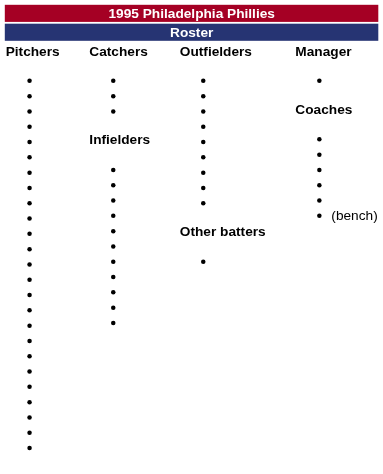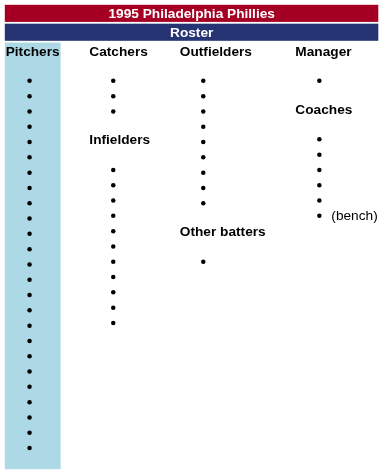(33, 249) no background -> (33, 249) lightblue background
